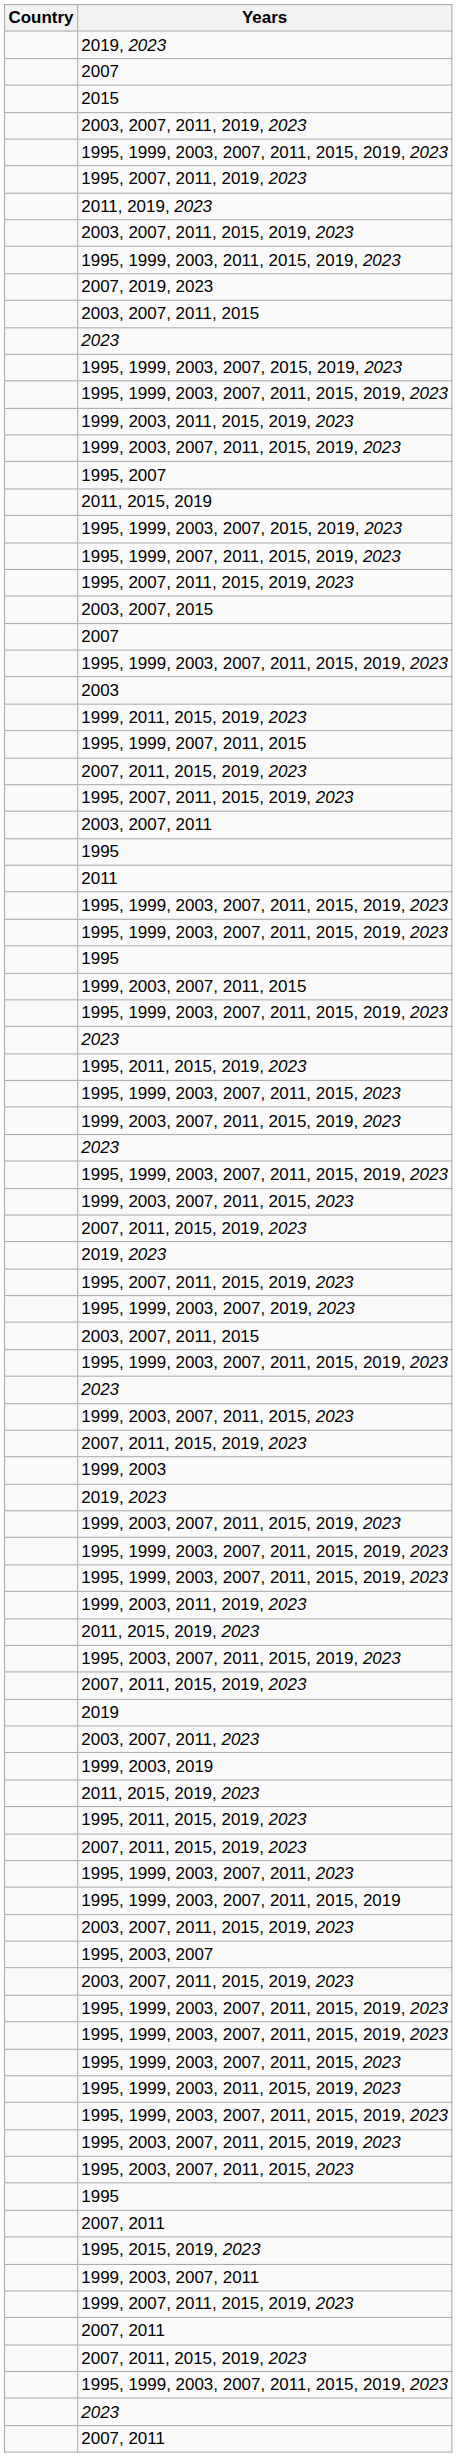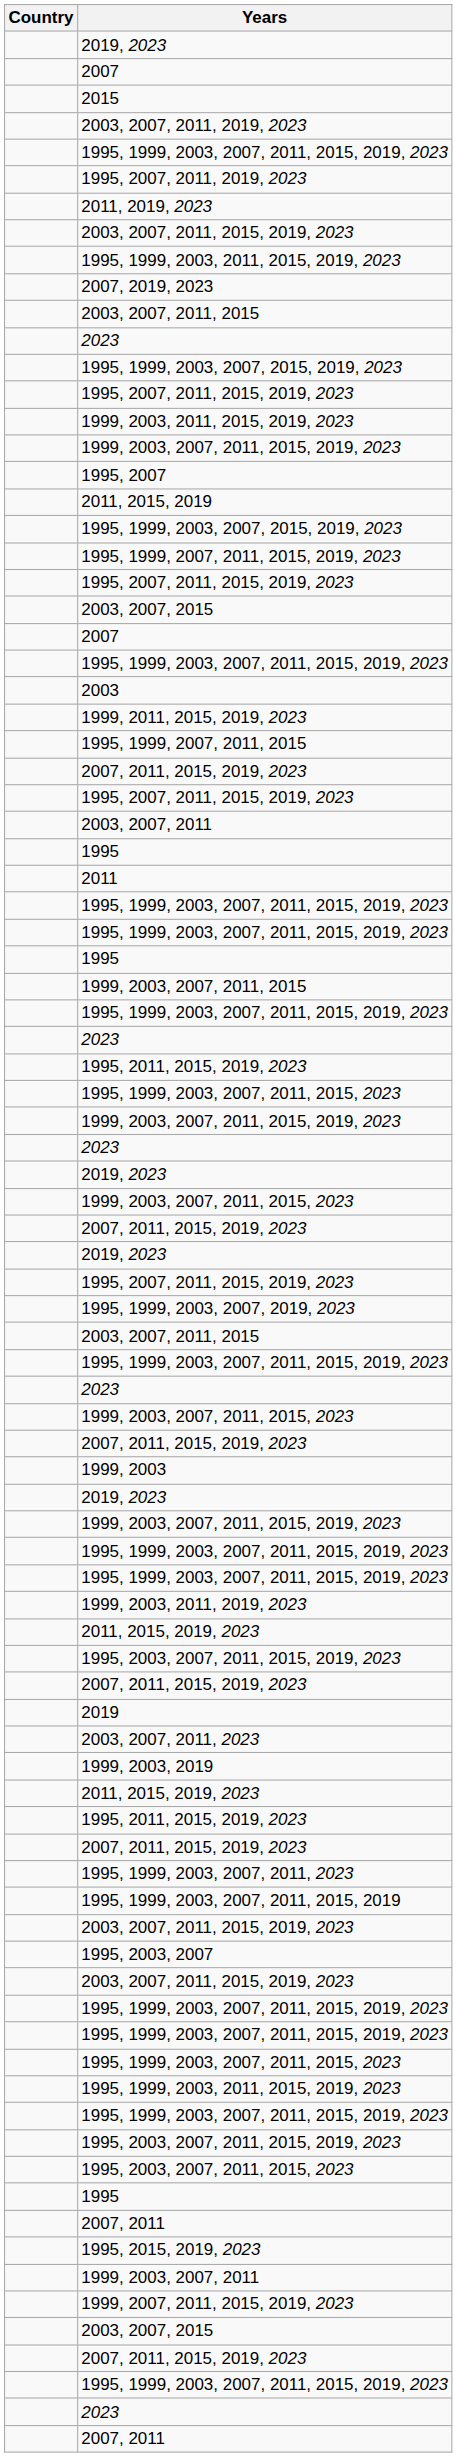(265, 394) 1995, 1999, 2003, 2007, 2011, 2015, 2019, 2023 -> (217, 394) 1995, 2007, 2011, 2015, 2019, 2023
(265, 1174) 1995, 1999, 2003, 2007, 2011, 2015, 2019, 2023 -> (124, 1174) 2019, 2023
(123, 2331) 2007, 2011 -> (147, 2331) 2003, 2007, 2015
